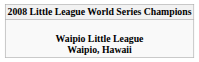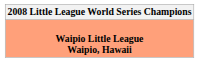(100, 38) no background -> (100, 38) lightsalmon background
